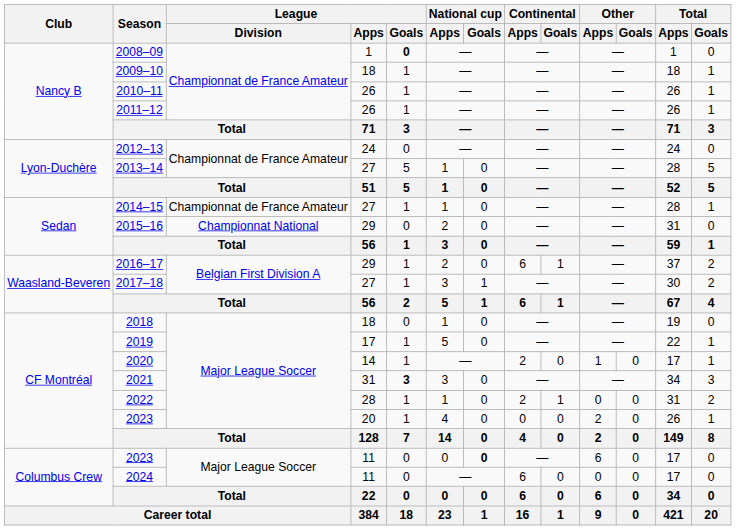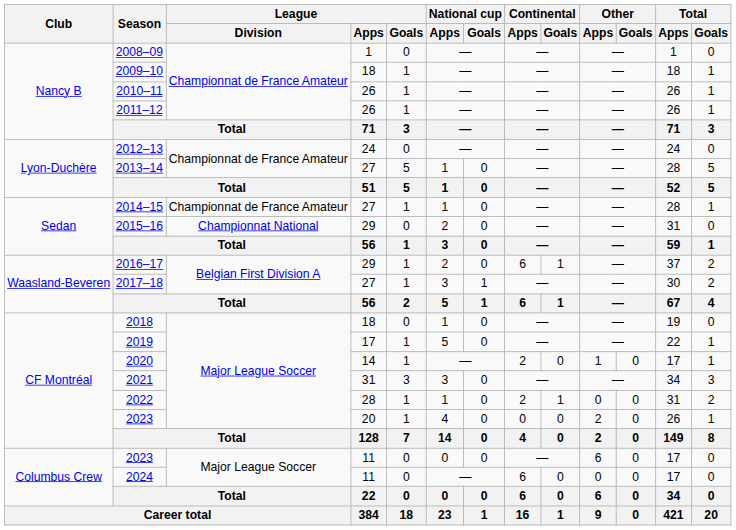(406, 52) bold -> (406, 52) normal
(406, 380) bold -> (406, 380) normal
(484, 457) bold -> (484, 457) normal
